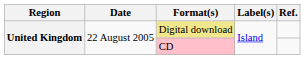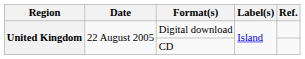(196, 29) khaki background -> (196, 29) no background
(166, 46) pink background -> (166, 46) no background
